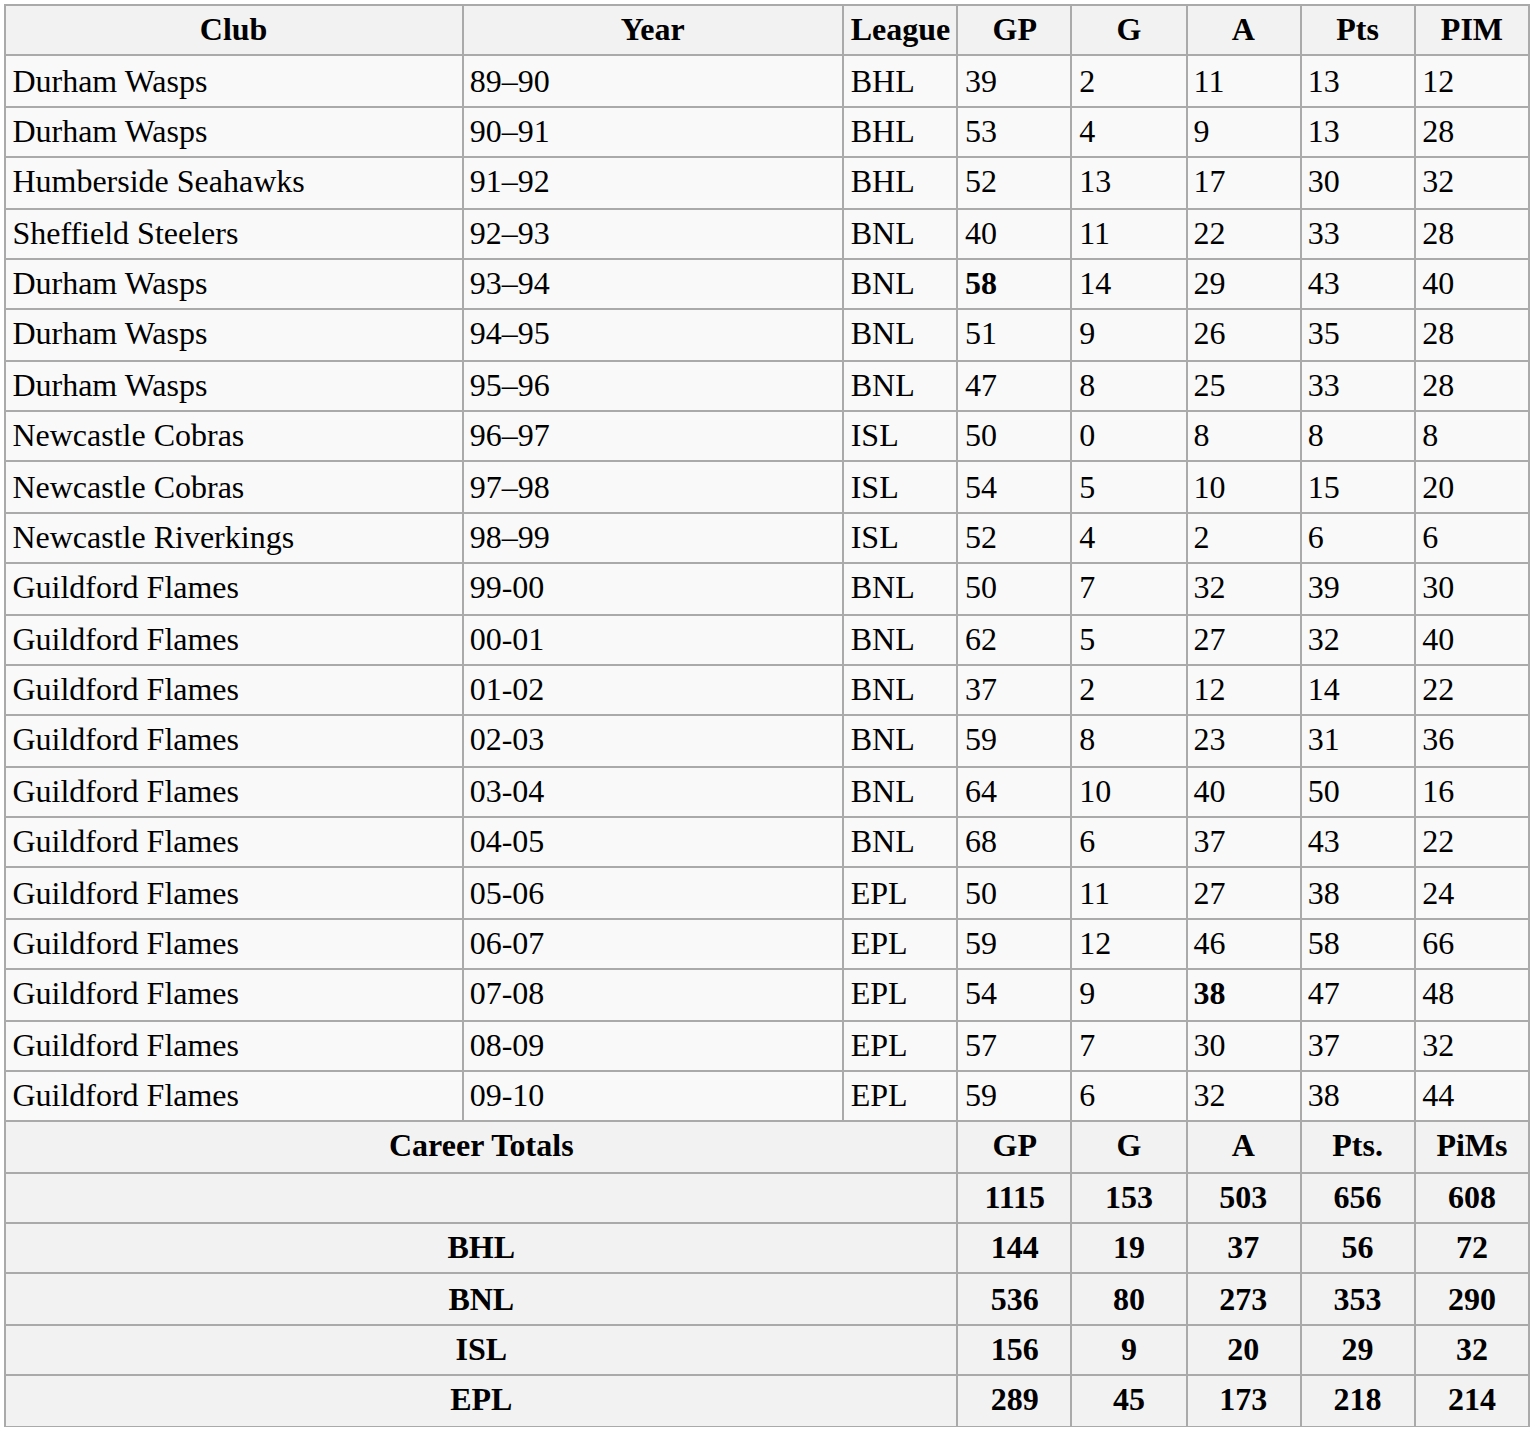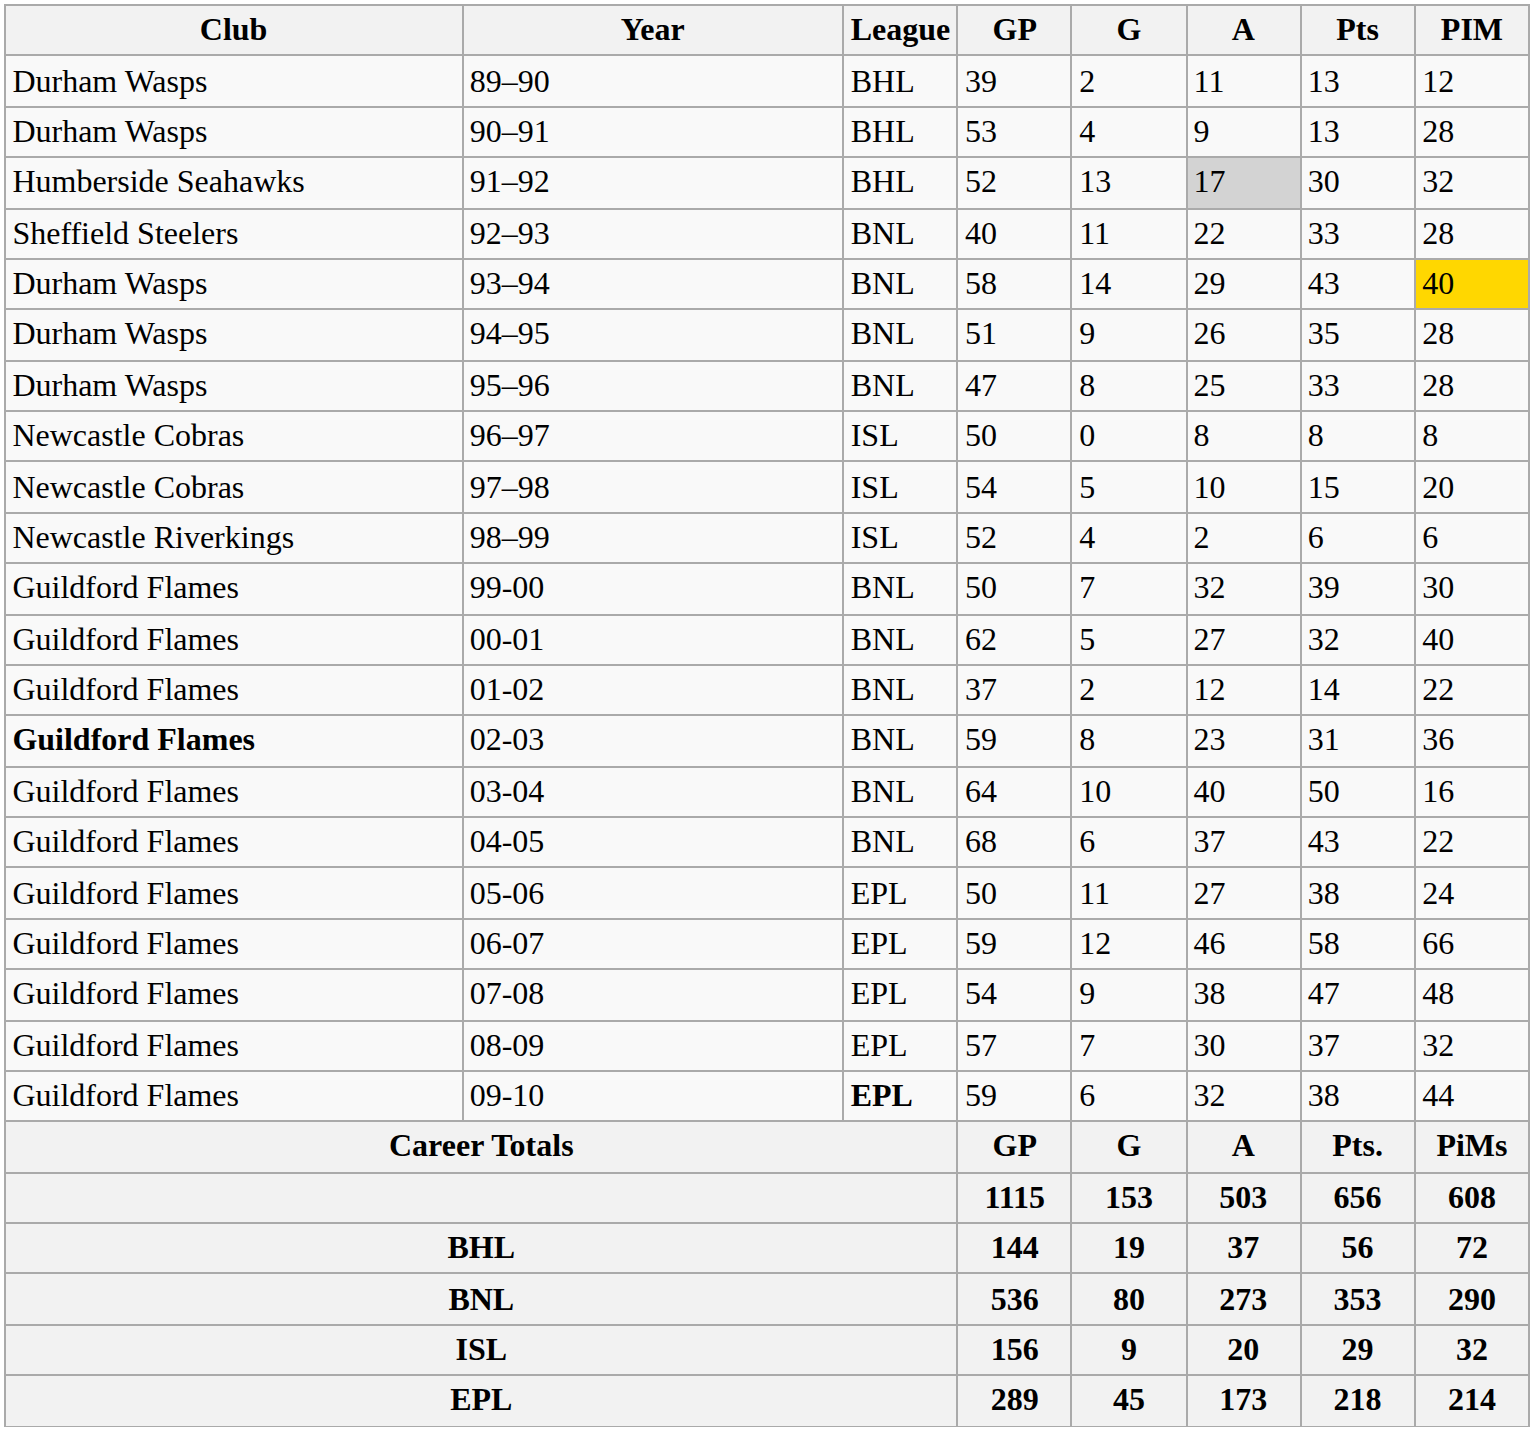(1210, 182) no background -> (1210, 182) lightgrey background
(981, 283) bold -> (981, 283) normal
(1438, 283) no background -> (1438, 283) gold background
(126, 740) normal -> (134, 740) bold
(1210, 994) bold -> (1210, 994) normal
(879, 1095) normal -> (882, 1095) bold
